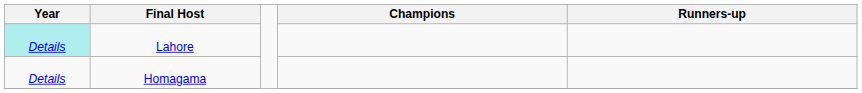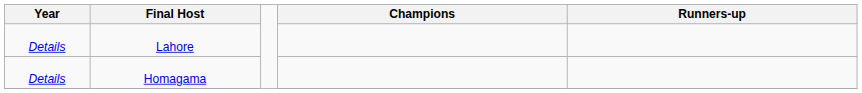(47, 47) paleturquoise background -> (47, 47) no background
